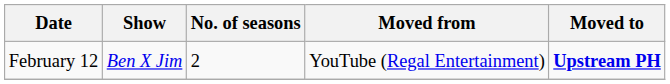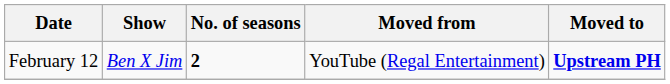(195, 60) normal -> (195, 60) bold
